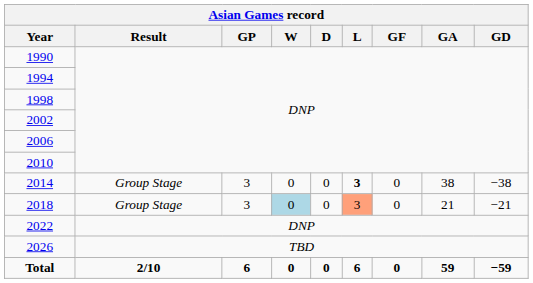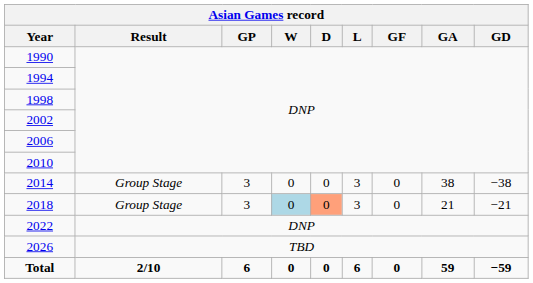(357, 183) bold -> (357, 183) normal
(326, 204) no background -> (326, 204) lightsalmon background
(357, 204) lightsalmon background -> (357, 204) no background
